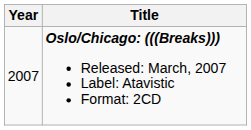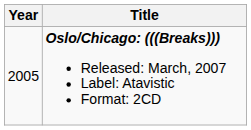(23, 75) 2007 -> (23, 75) 2005
